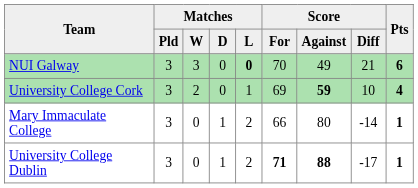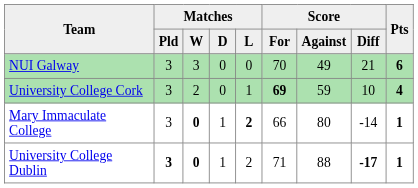(249, 66) bold -> (249, 66) normal
(280, 90) normal -> (280, 90) bold
(324, 90) bold -> (324, 90) normal
(196, 123) normal -> (196, 123) bold
(249, 123) normal -> (249, 123) bold
(169, 163) normal -> (169, 163) bold
(196, 163) normal -> (196, 163) bold
(280, 163) bold -> (280, 163) normal
(324, 163) bold -> (324, 163) normal
(368, 163) normal -> (368, 163) bold
